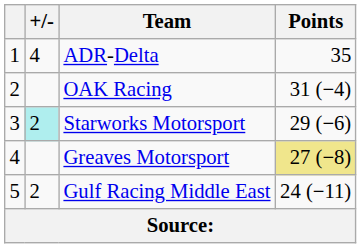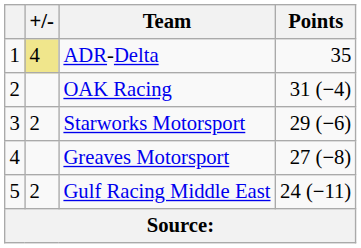(35, 55) no background -> (35, 55) khaki background
(35, 123) paleturquoise background -> (35, 123) no background
(320, 158) khaki background -> (320, 158) no background
